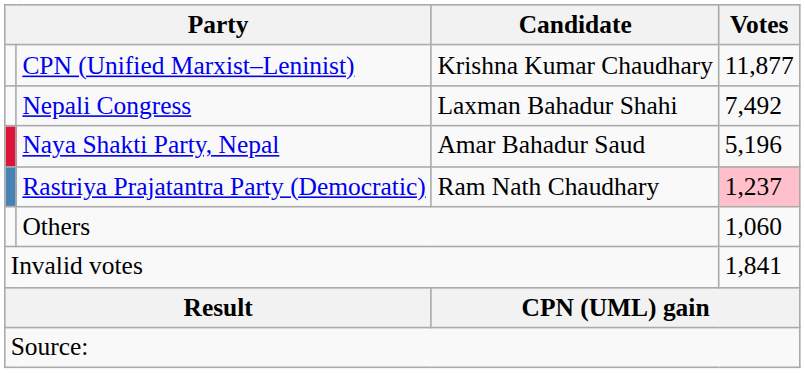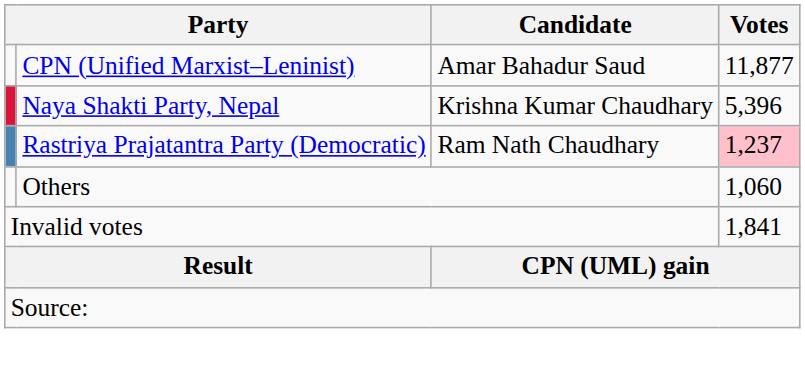(575, 65) Krishna Kumar Chaudhary -> (541, 65) Amar Bahadur Saud
- row: (107, 105)
(541, 145) Amar Bahadur Saud -> (575, 105) Krishna Kumar Chaudhary
(753, 145) 5,196 -> (753, 105) 5,396
